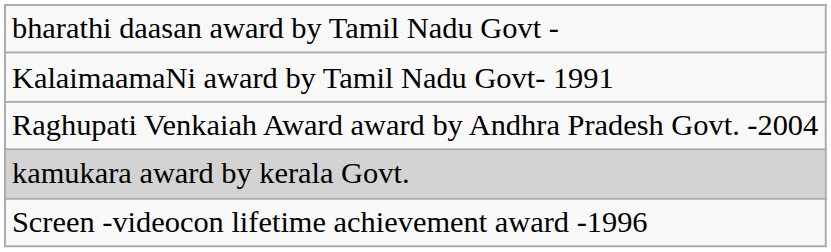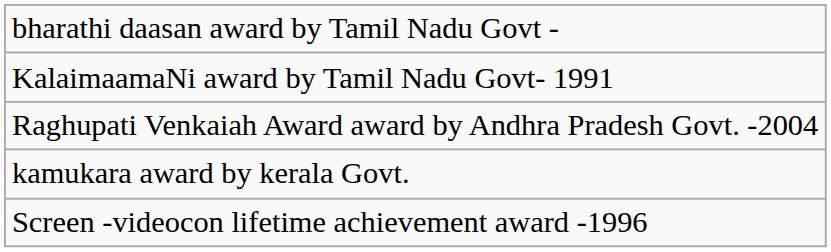(211, 173) lightgrey background -> (211, 173) no background
